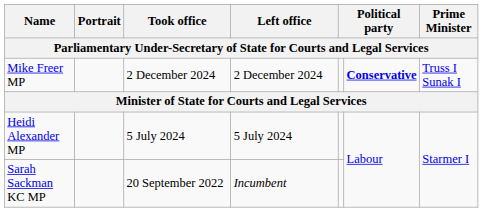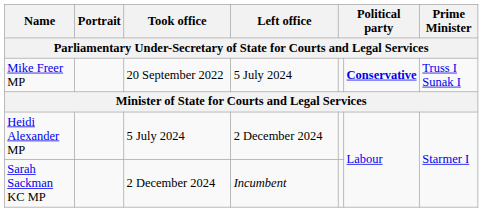(171, 75) 2 December 2024 -> (175, 75) 20 September 2022
(278, 75) 2 December 2024 -> (263, 75) 5 July 2024
(263, 135) 5 July 2024 -> (278, 135) 2 December 2024
(175, 183) 20 September 2022 -> (171, 183) 2 December 2024
